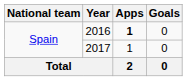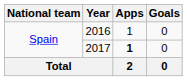(130, 31) bold -> (130, 31) normal
(130, 48) normal -> (130, 48) bold
